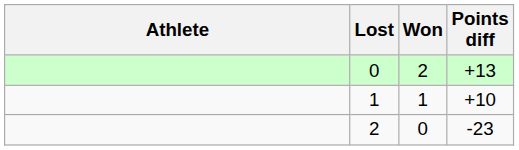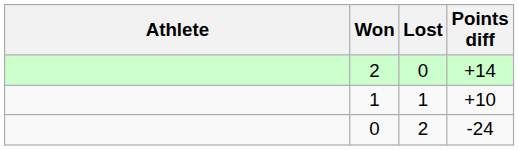columns swapped: (423, 29) <-> (374, 29)
(480, 70) +13 -> (480, 70) +14
(480, 129) -23 -> (480, 129) -24
